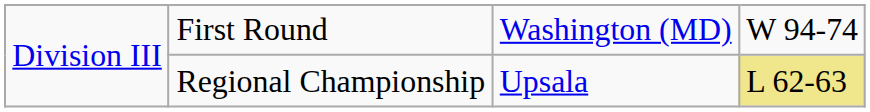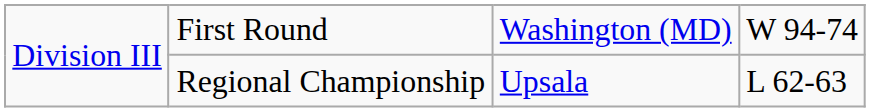(797, 80) khaki background -> (797, 80) no background
